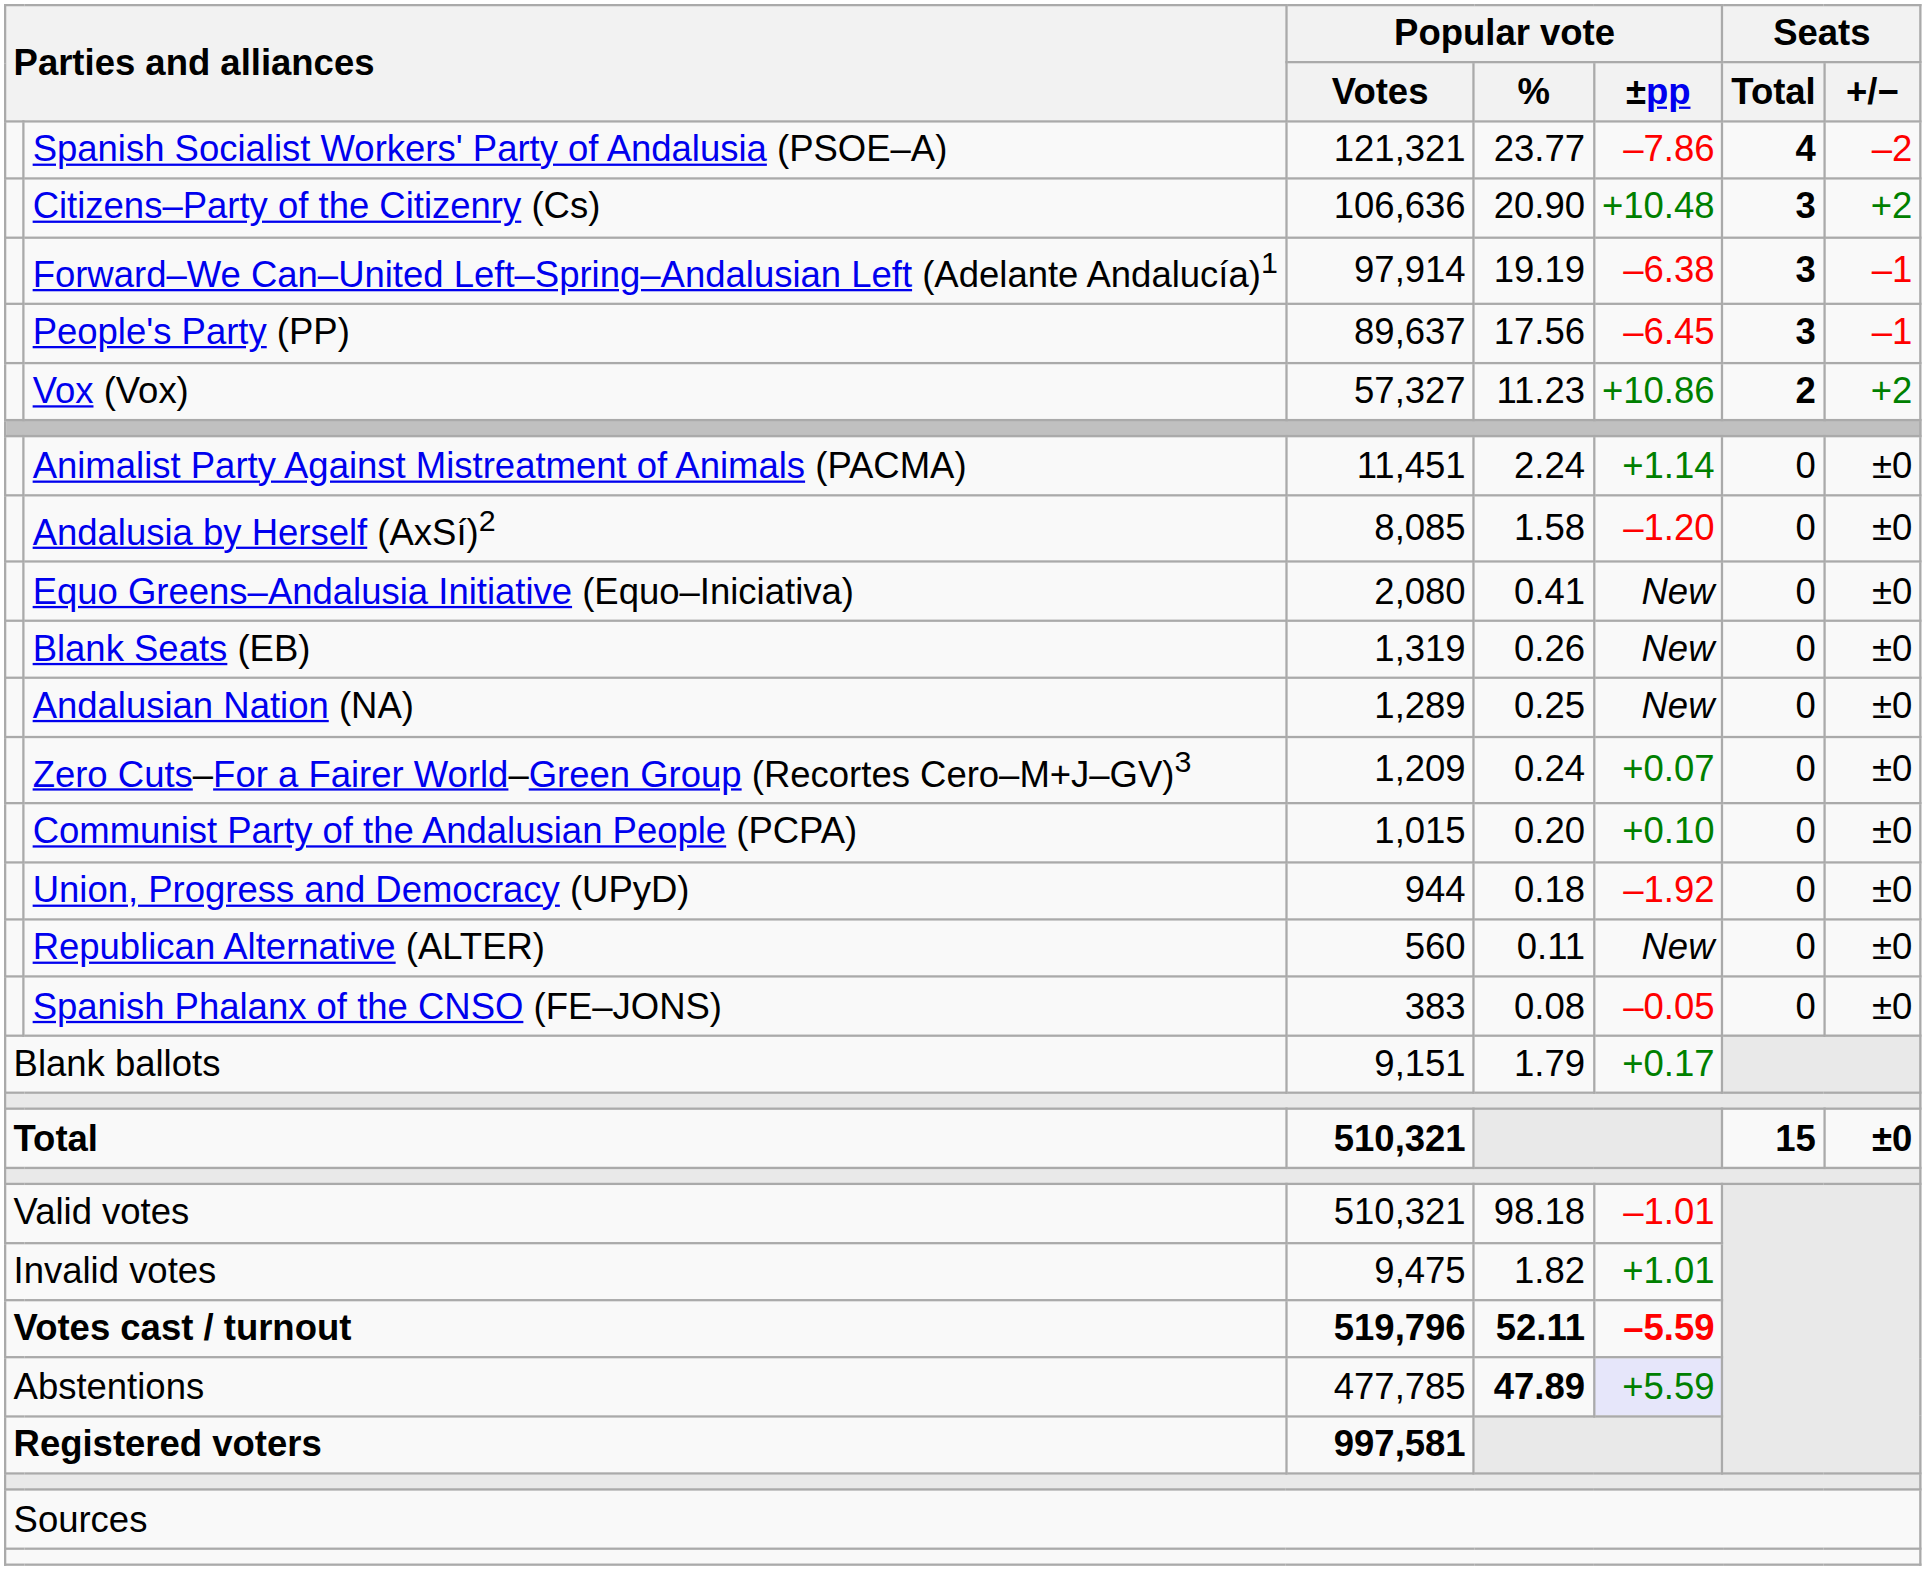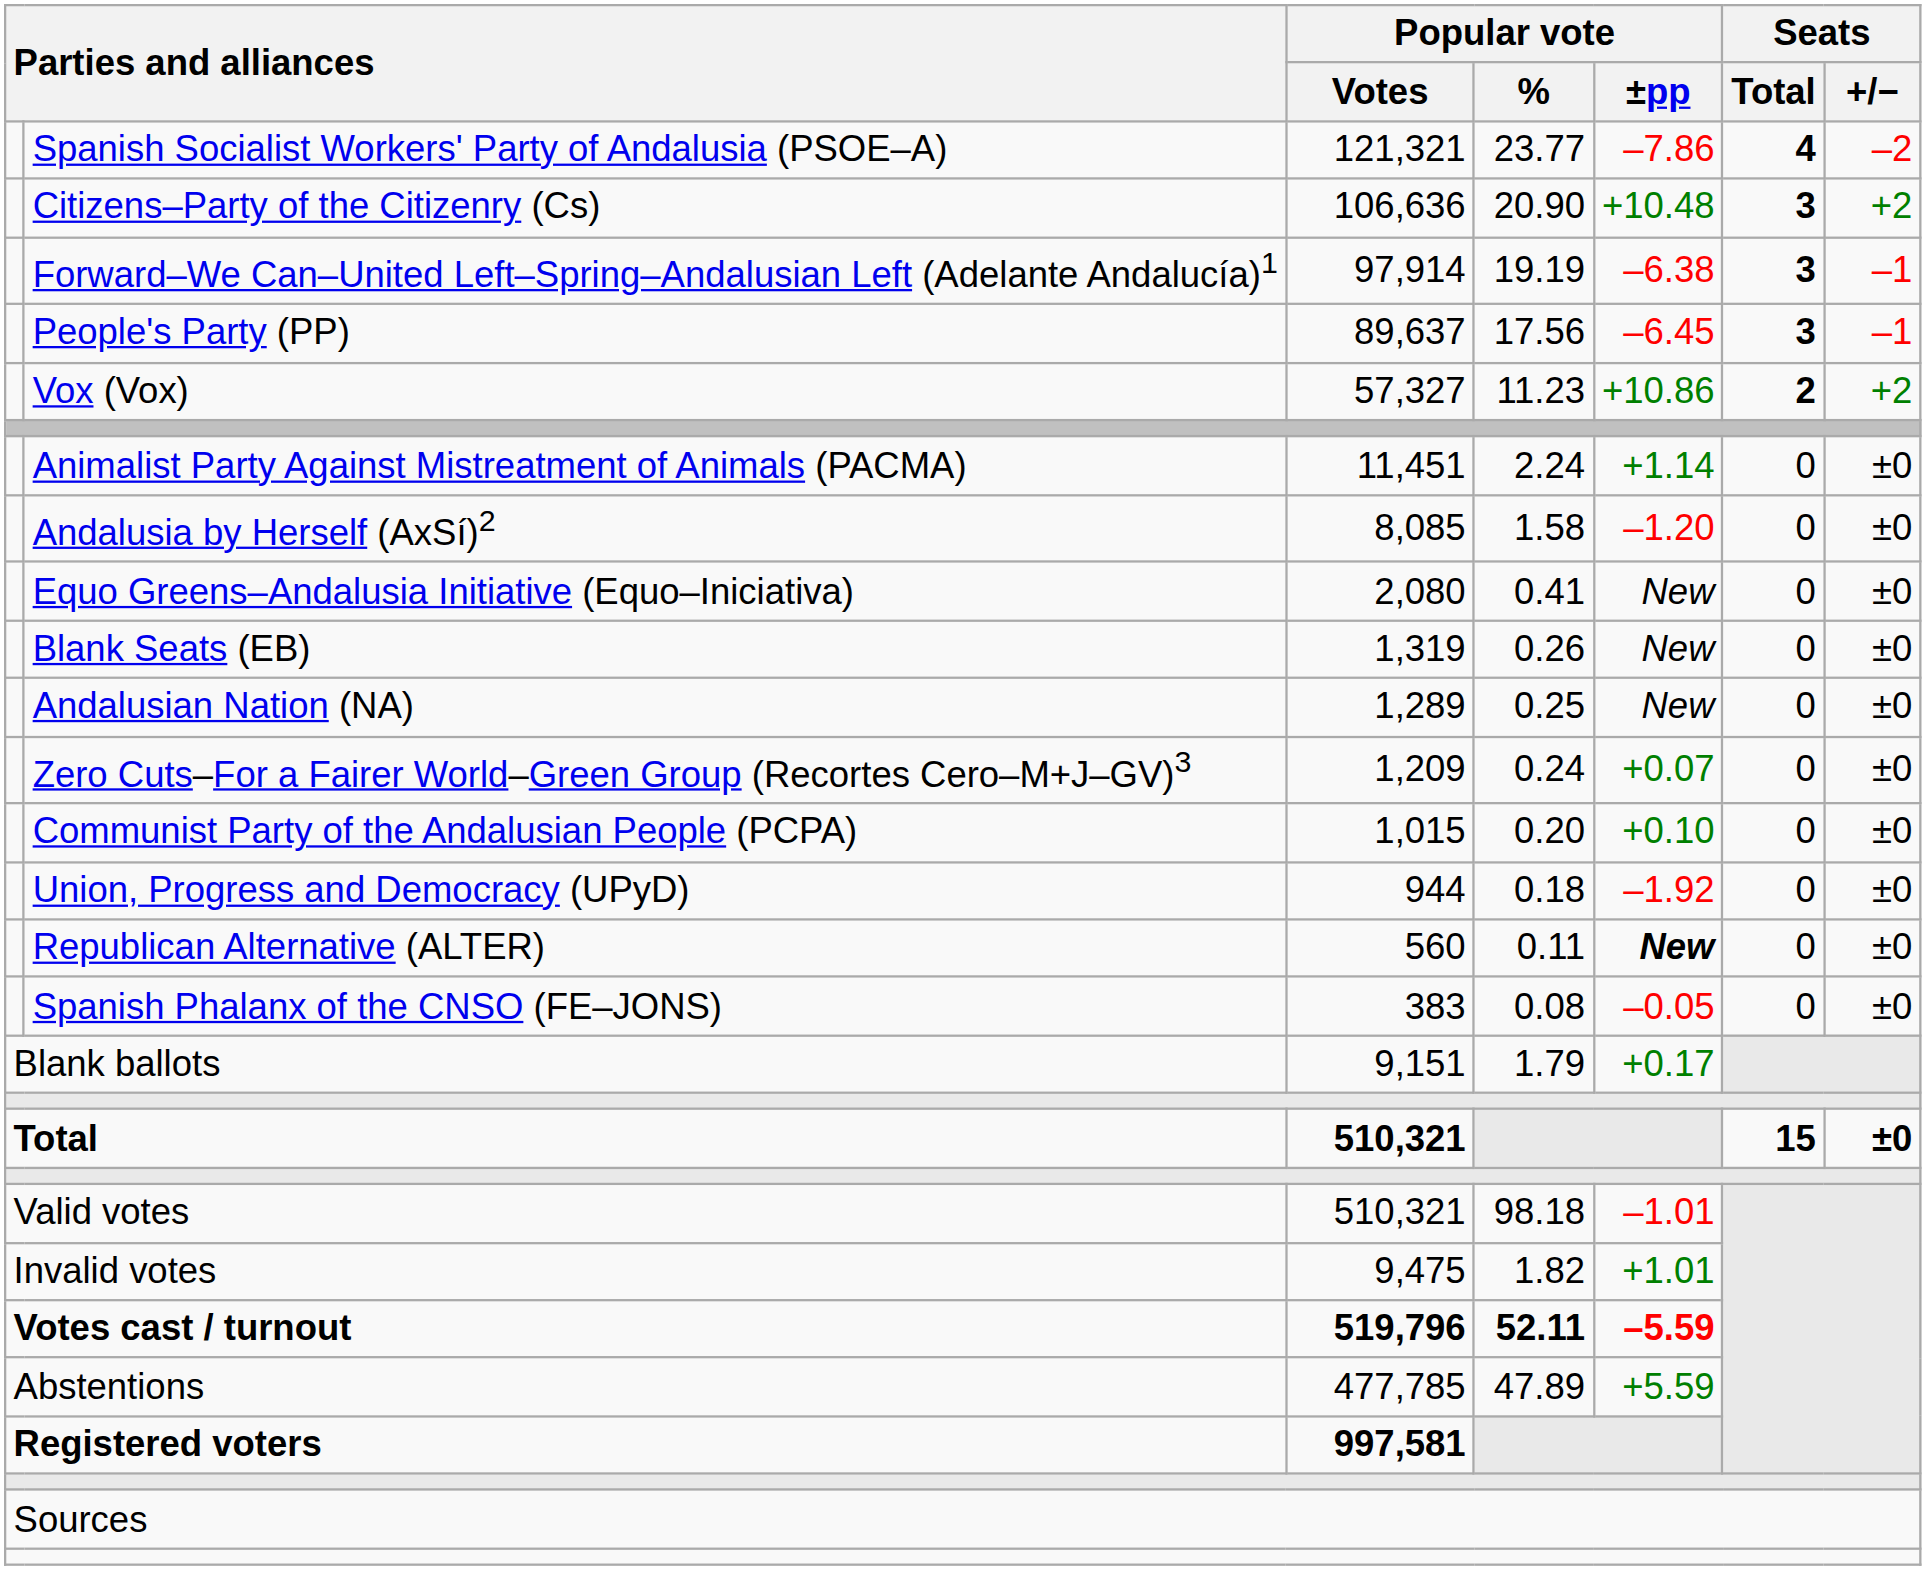(1678, 947) normal -> (1677, 947) bold
(1539, 1386) bold -> (1539, 1386) normal
(1668, 1386) lavender background -> (1668, 1386) no background
